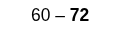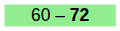(60, 15) no background -> (60, 15) lightgreen background
